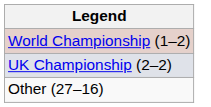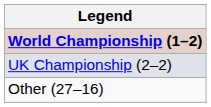(99, 41) normal -> (105, 41) bold
